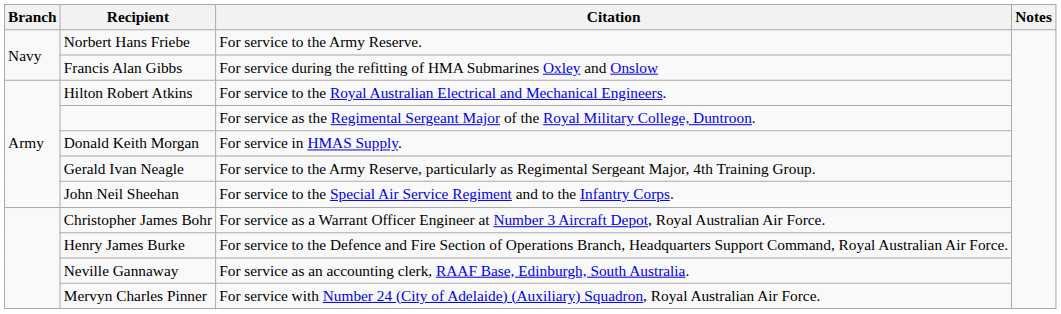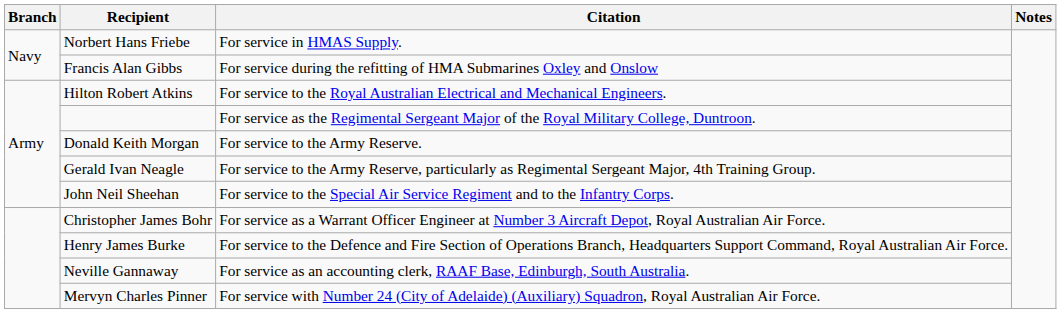(321, 42) For service to the Army Reserve. -> (311, 42) For service in HMAS Supply.
(311, 143) For service in HMAS Supply. -> (321, 143) For service to the Army Reserve.
